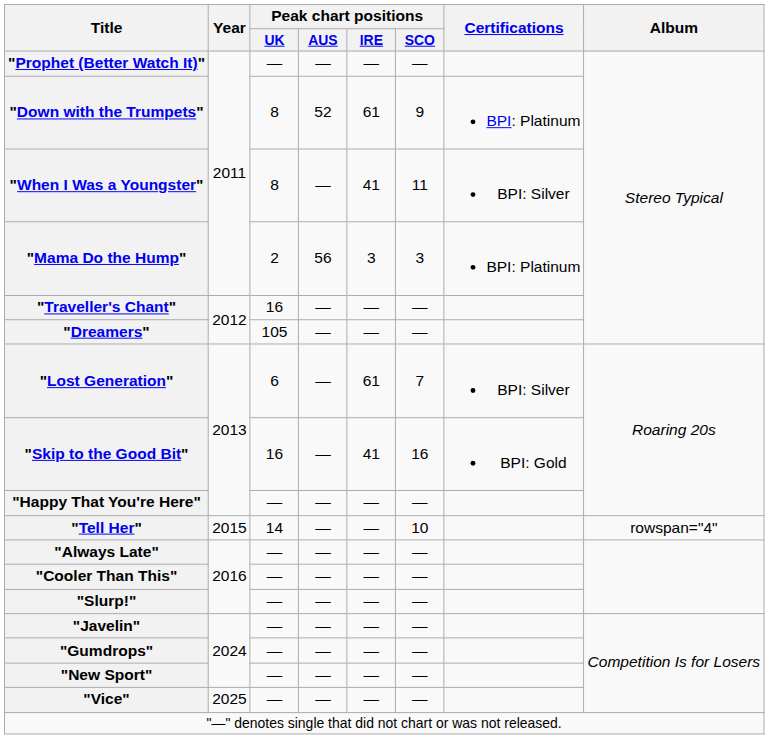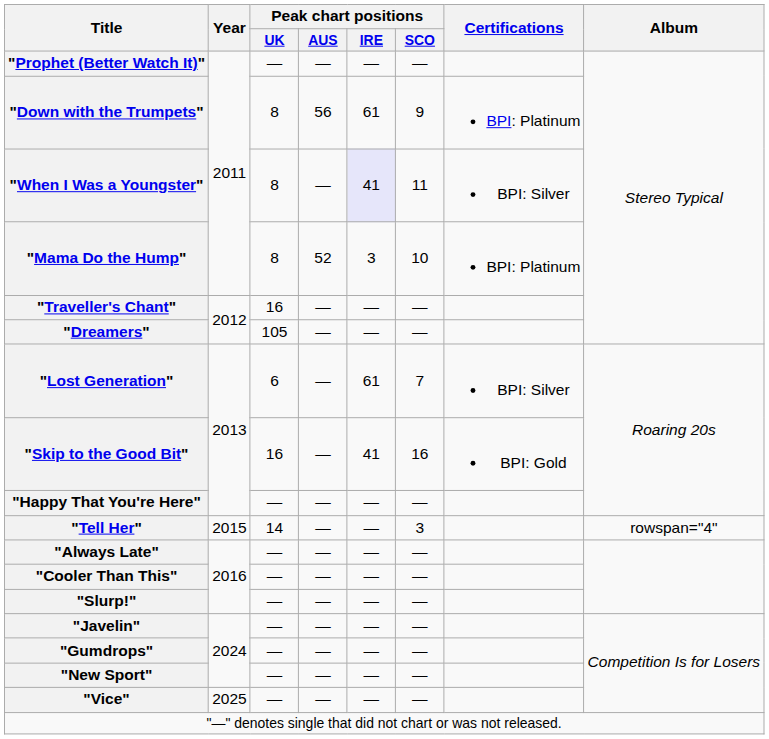(323, 112) 52 -> (323, 112) 56
(371, 185) no background -> (371, 185) lavender background
(274, 258) 2 -> (274, 258) 8
(323, 258) 56 -> (323, 258) 52
(420, 258) 3 -> (420, 258) 10
(420, 527) 10 -> (420, 527) 3
